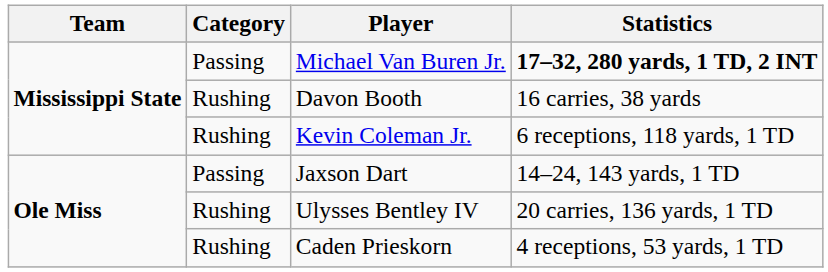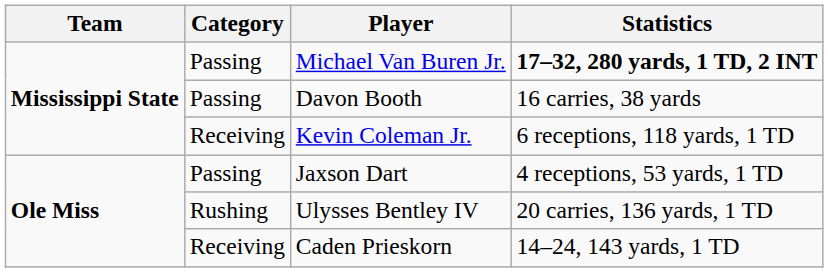(231, 98) Rushing -> (226, 98) Passing
(231, 135) Rushing -> (237, 135) Receiving
(628, 172) 14–24, 143 yards, 1 TD -> (650, 172) 4 receptions, 53 yards, 1 TD
(231, 247) Rushing -> (237, 247) Receiving
(650, 247) 4 receptions, 53 yards, 1 TD -> (628, 247) 14–24, 143 yards, 1 TD
